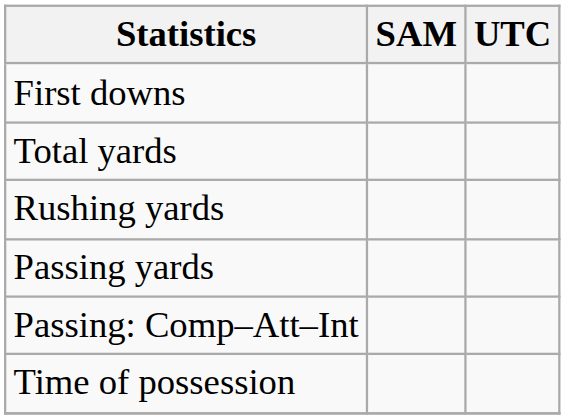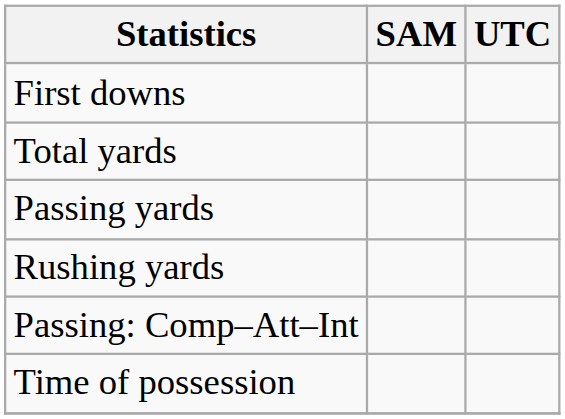rows swapped: (119, 208) <-> (114, 266)
